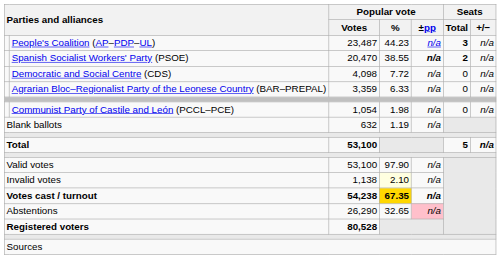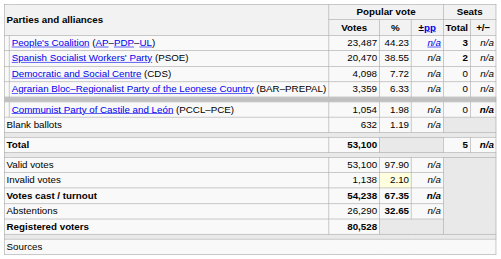(434, 58) bold -> (434, 58) normal
(487, 109) normal -> (487, 109) bold
(397, 196) gold background -> (397, 196) no background
(397, 211) normal -> (397, 211) bold
(434, 211) pink background -> (434, 211) no background
